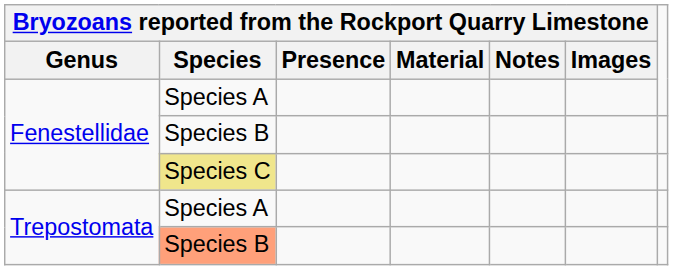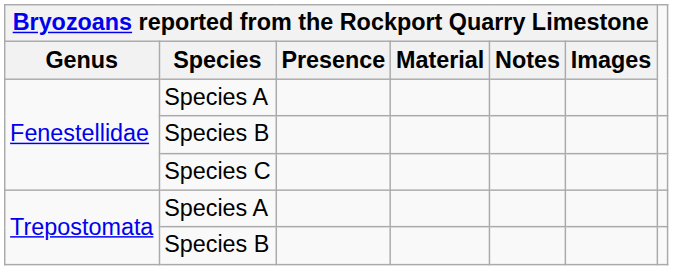(217, 171) khaki background -> (217, 171) no background
(217, 245) lightsalmon background -> (217, 245) no background
